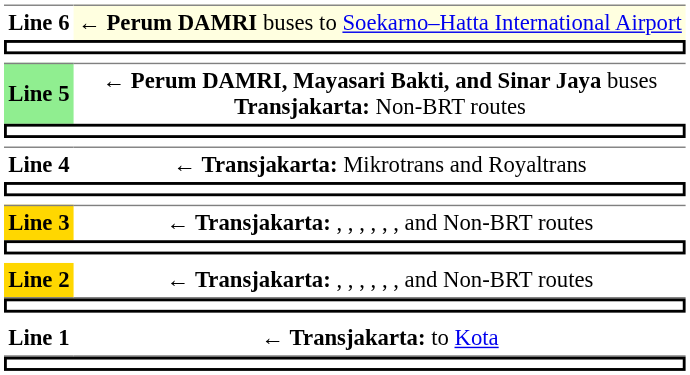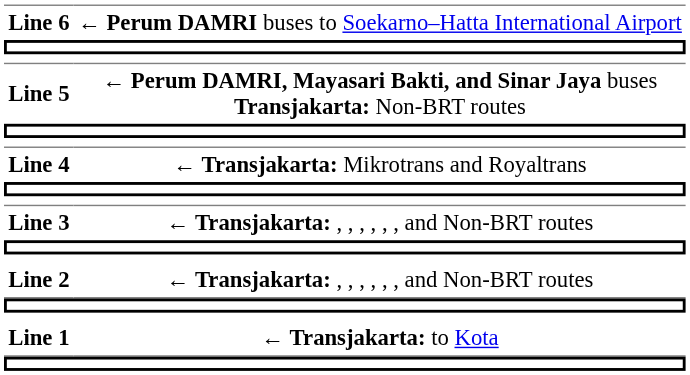(380, 22) lightyellow background -> (380, 22) no background
(39, 93) lightgreen background -> (39, 93) no background
(39, 222) gold background -> (39, 222) no background
(39, 279) gold background -> (39, 279) no background
